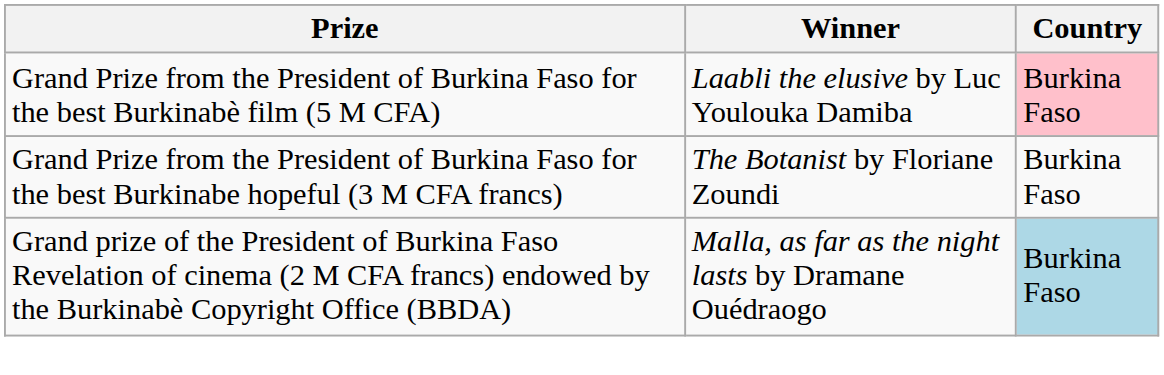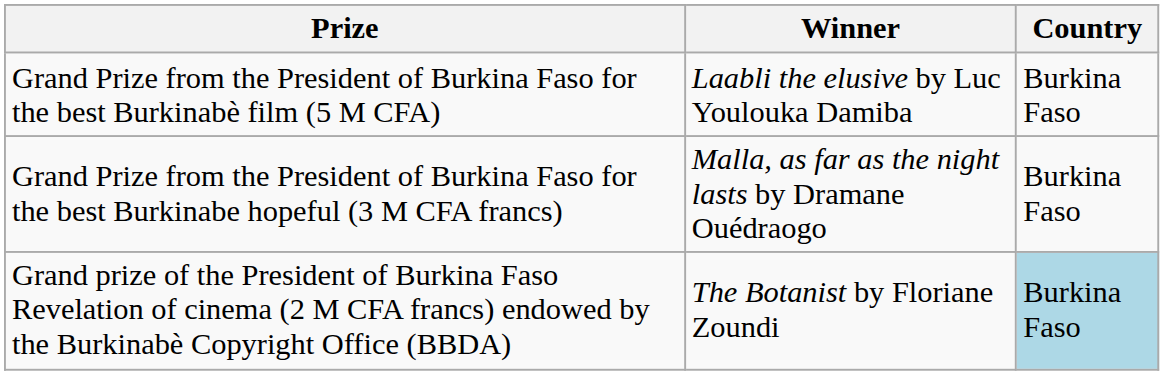(1072, 93) pink background -> (1072, 93) no background
(842, 176) The Botanist by Floriane Zoundi -> (845, 193) Malla, as far as the night lasts by Dramane Ouédraogo
(845, 275) Malla, as far as the night lasts by Dramane Ouédraogo -> (842, 310) The Botanist by Floriane Zoundi
